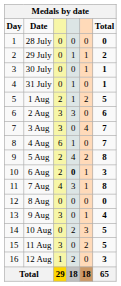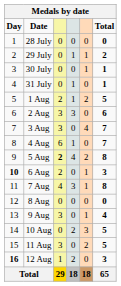(60, 157) normal -> (60, 157) bold
(14, 171) normal -> (14, 171) bold
(73, 171) bold -> (73, 171) normal
(14, 259) normal -> (14, 259) bold
